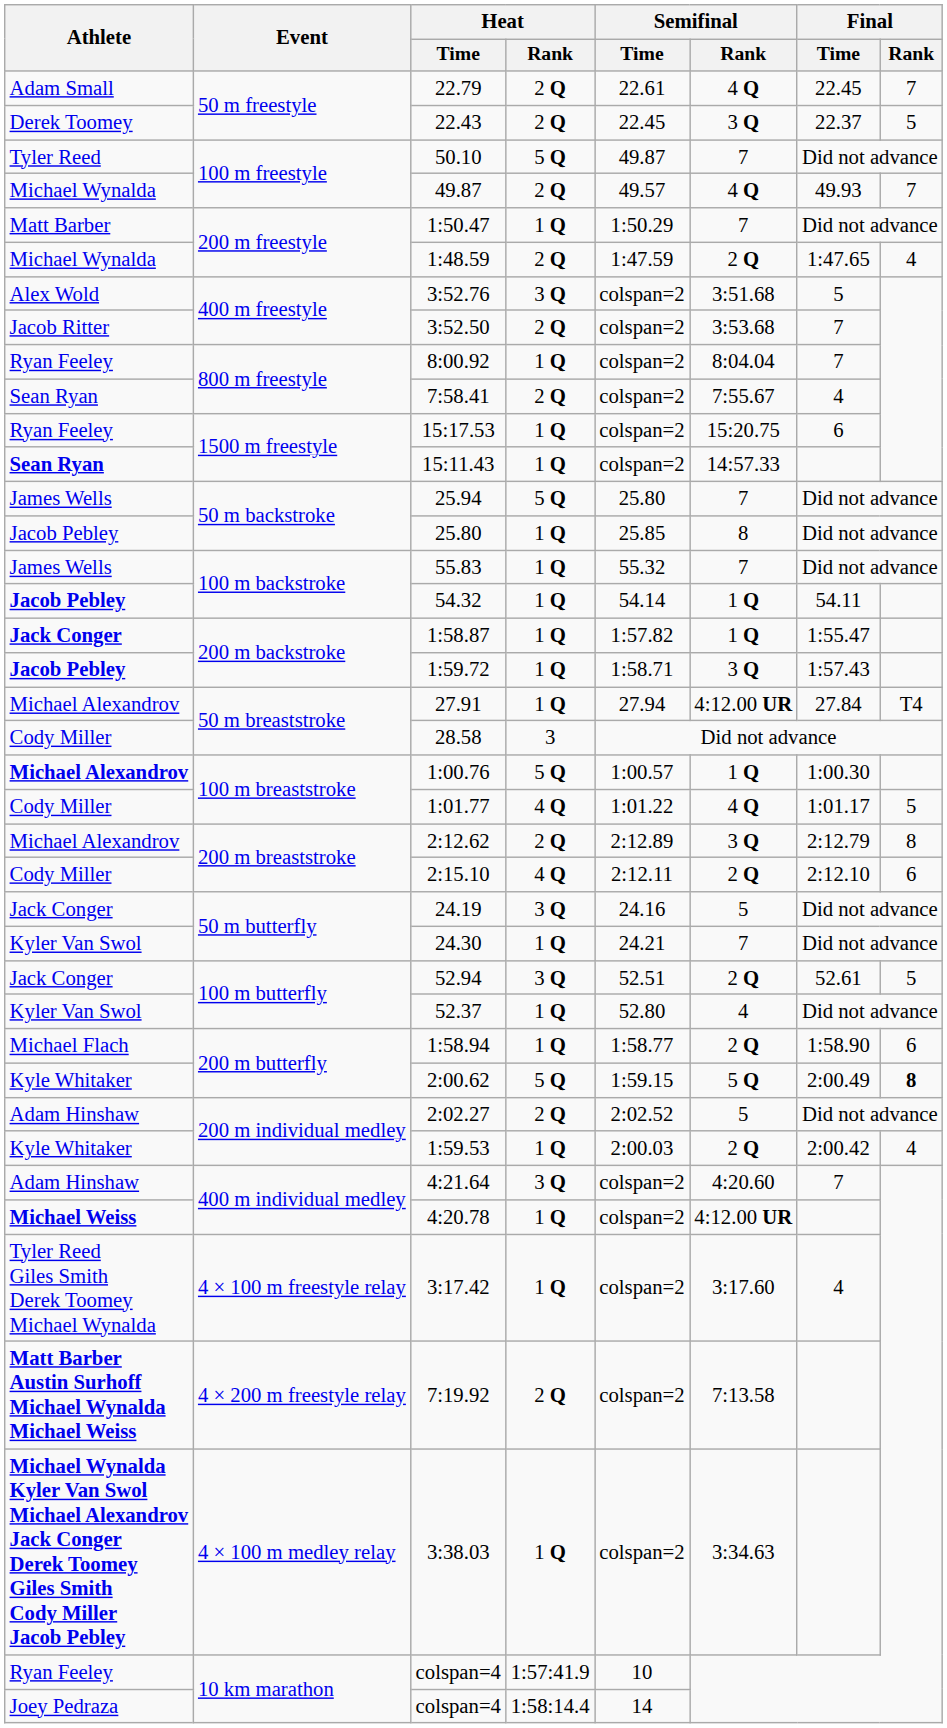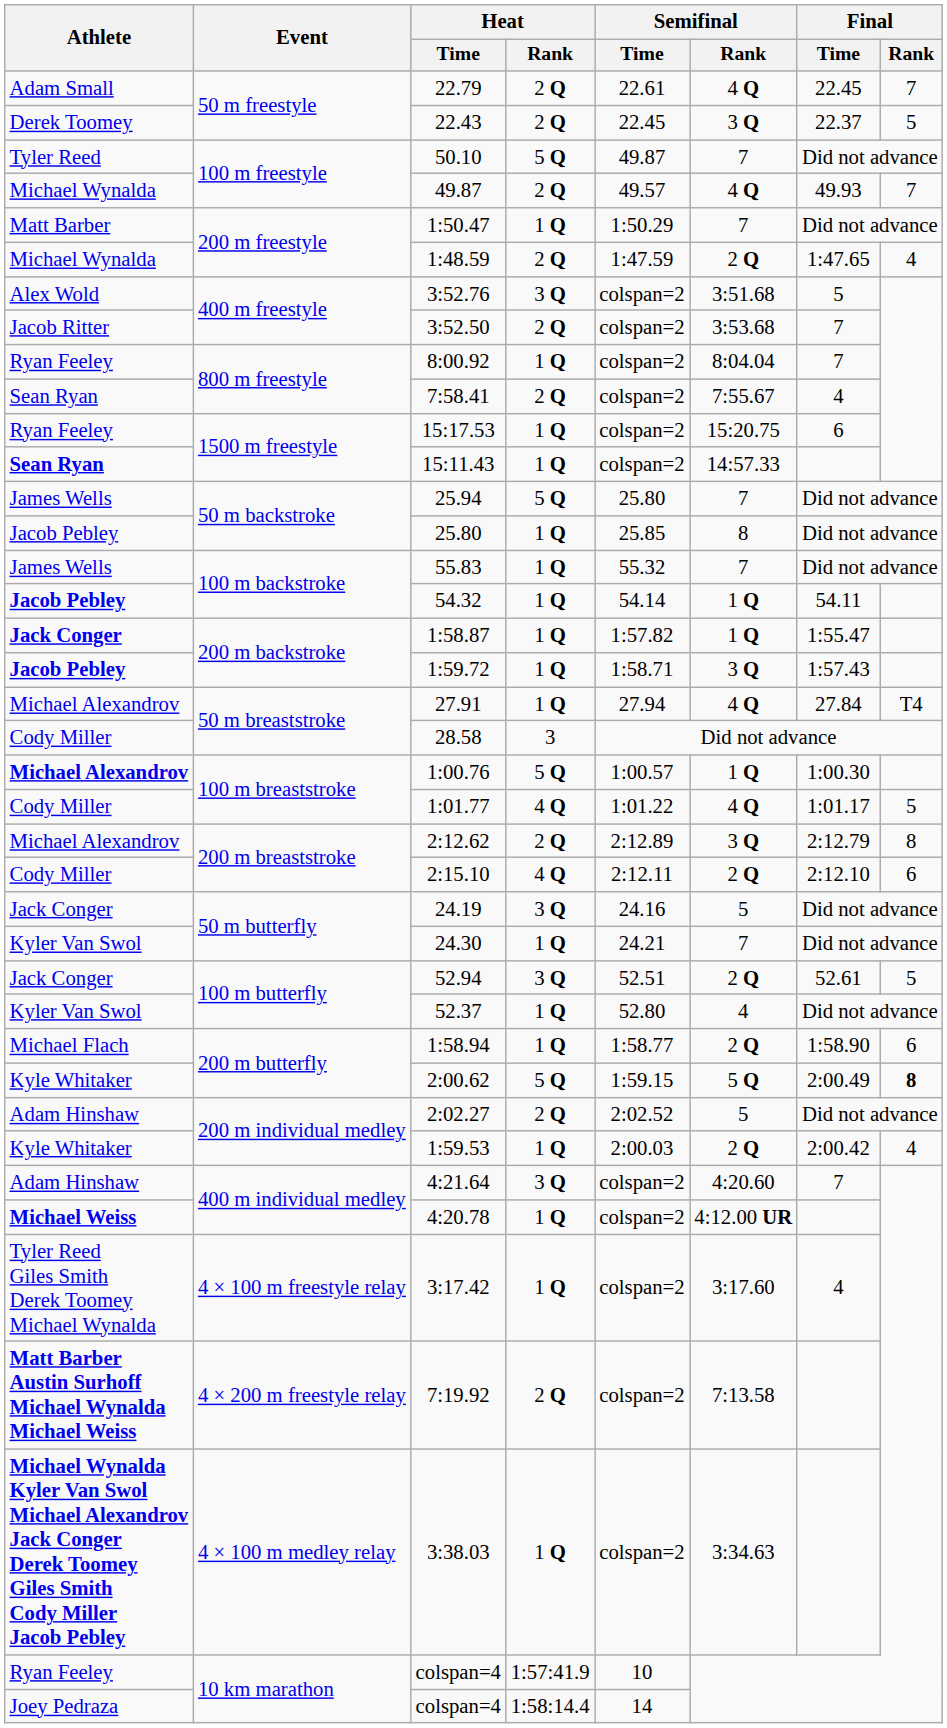(743, 704) 4:12.00 UR -> (743, 704) 4 Q
